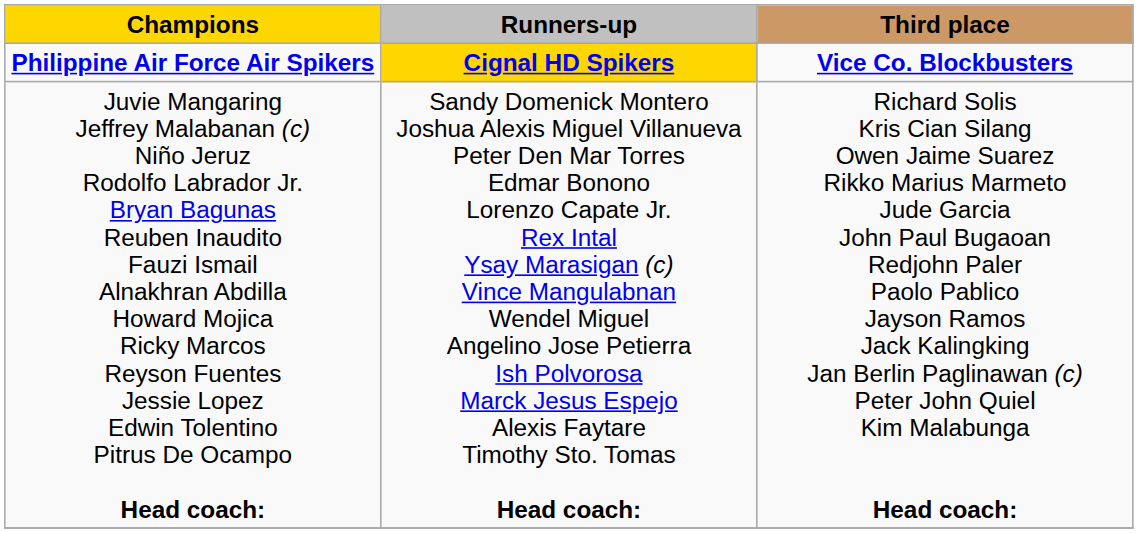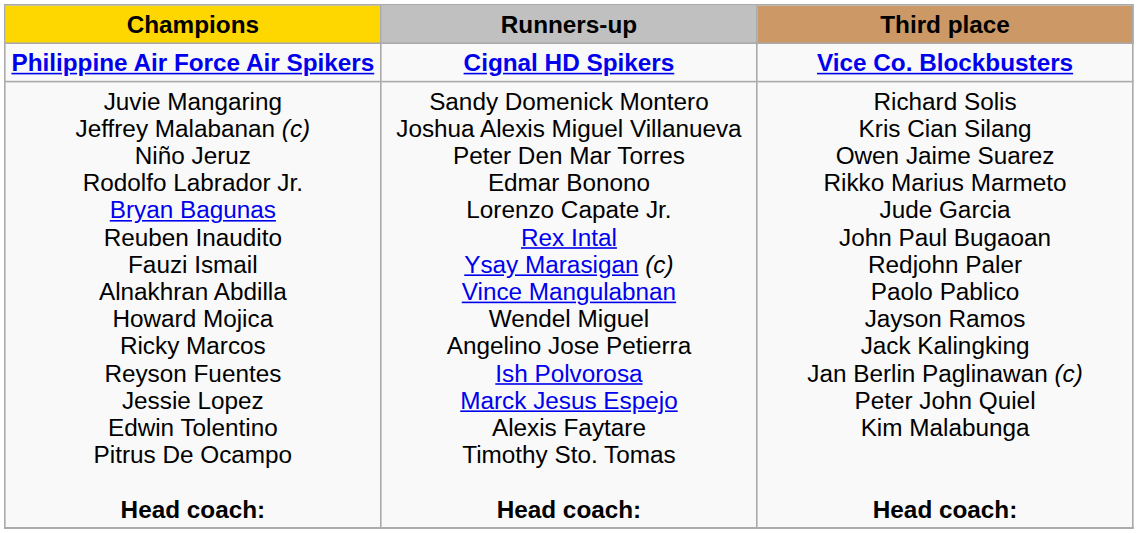(569, 63) gold background -> (569, 63) no background
